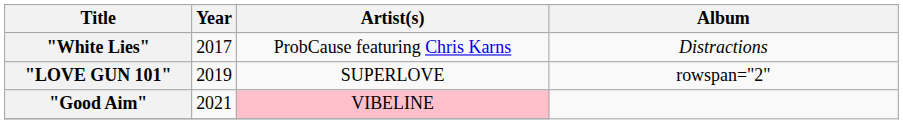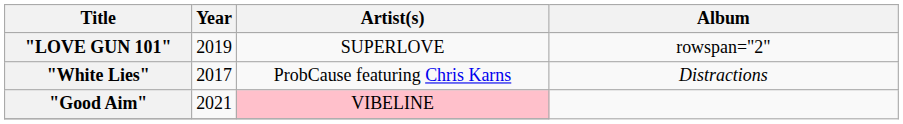rows swapped: (98, 47) <-> (98, 75)
